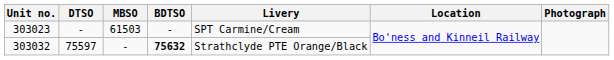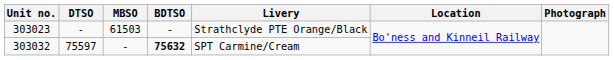(247, 30) SPT Carmine/Cream -> (281, 30) Strathclyde PTE Orange/Black
(281, 46) Strathclyde PTE Orange/Black -> (247, 46) SPT Carmine/Cream
